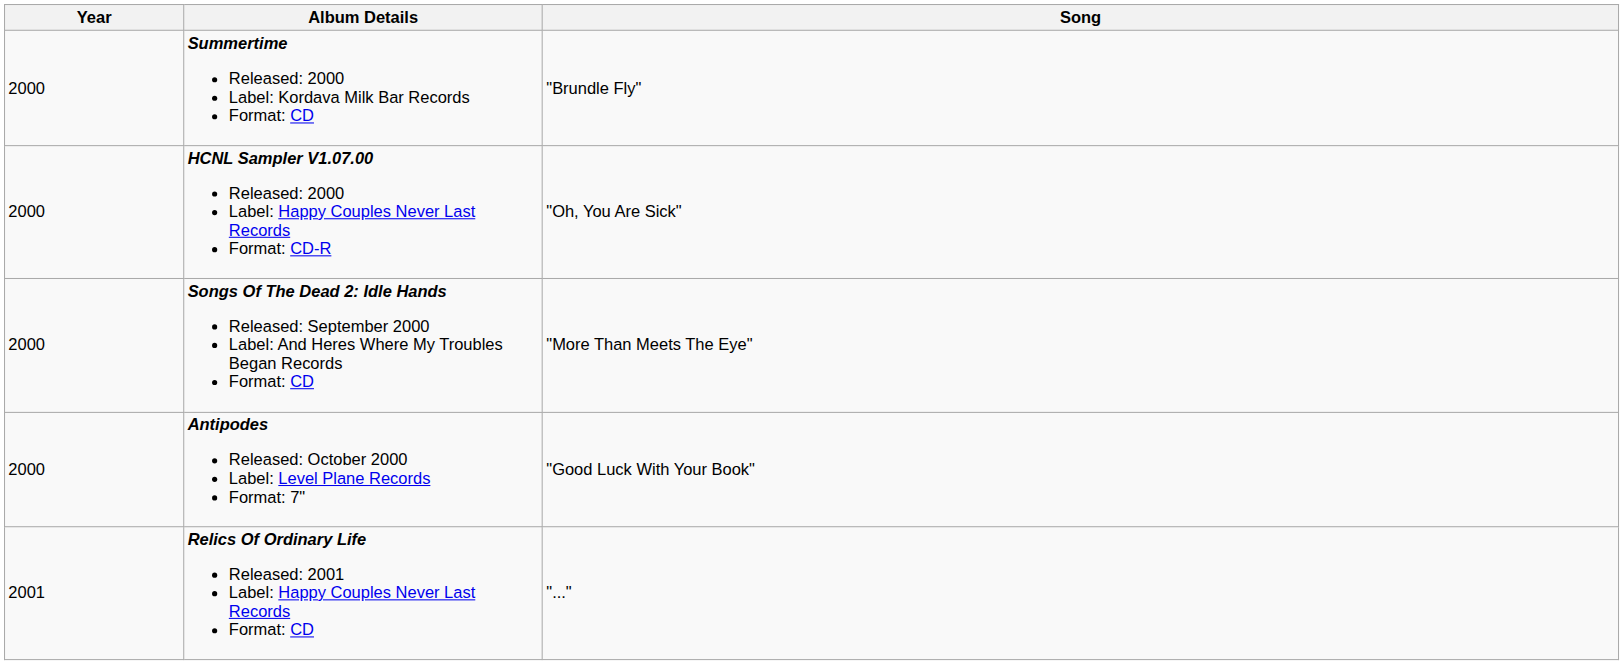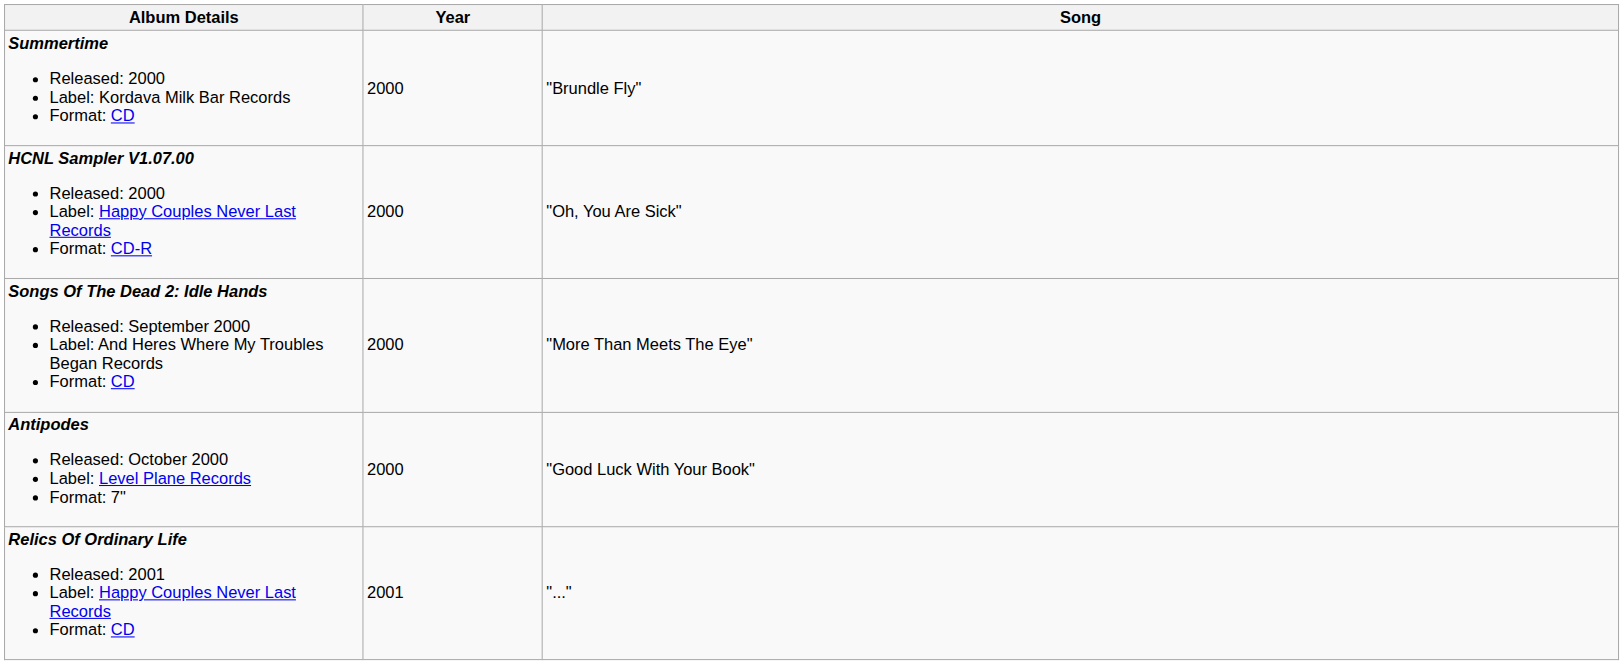columns swapped: (94, 17) <-> (363, 17)
